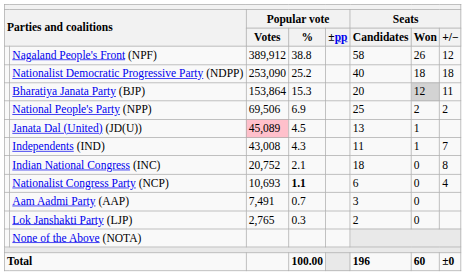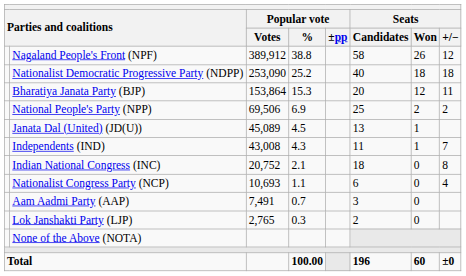(420, 92) lightgrey background -> (420, 92) no background
(264, 128) pink background -> (264, 128) no background
(299, 183) bold -> (299, 183) normal
